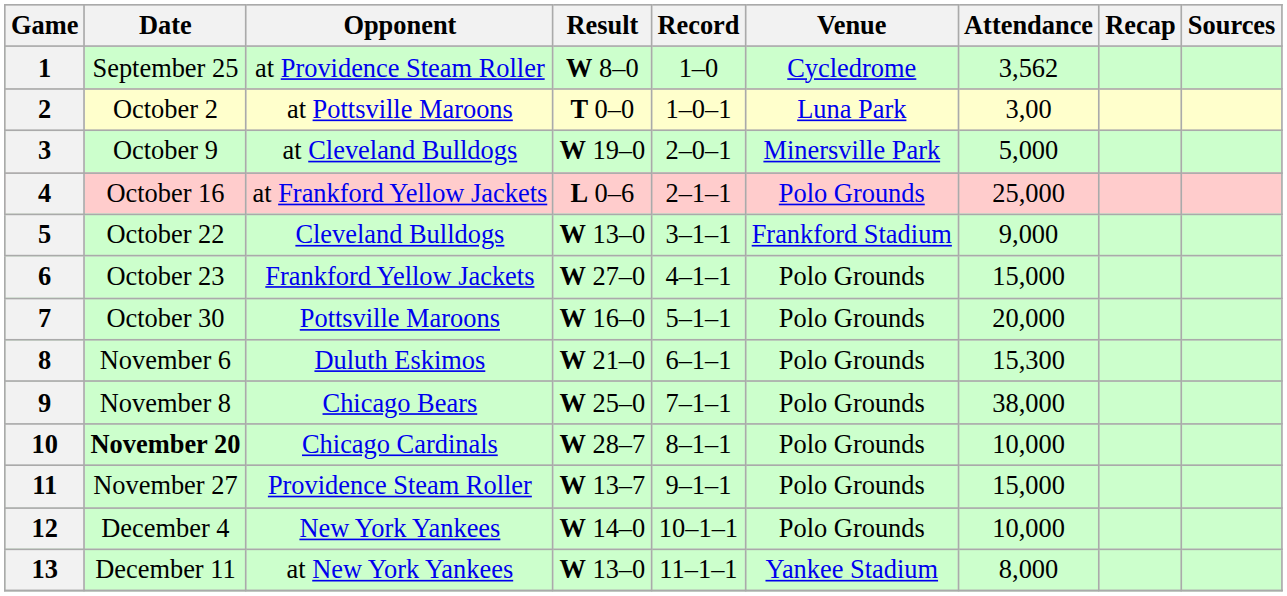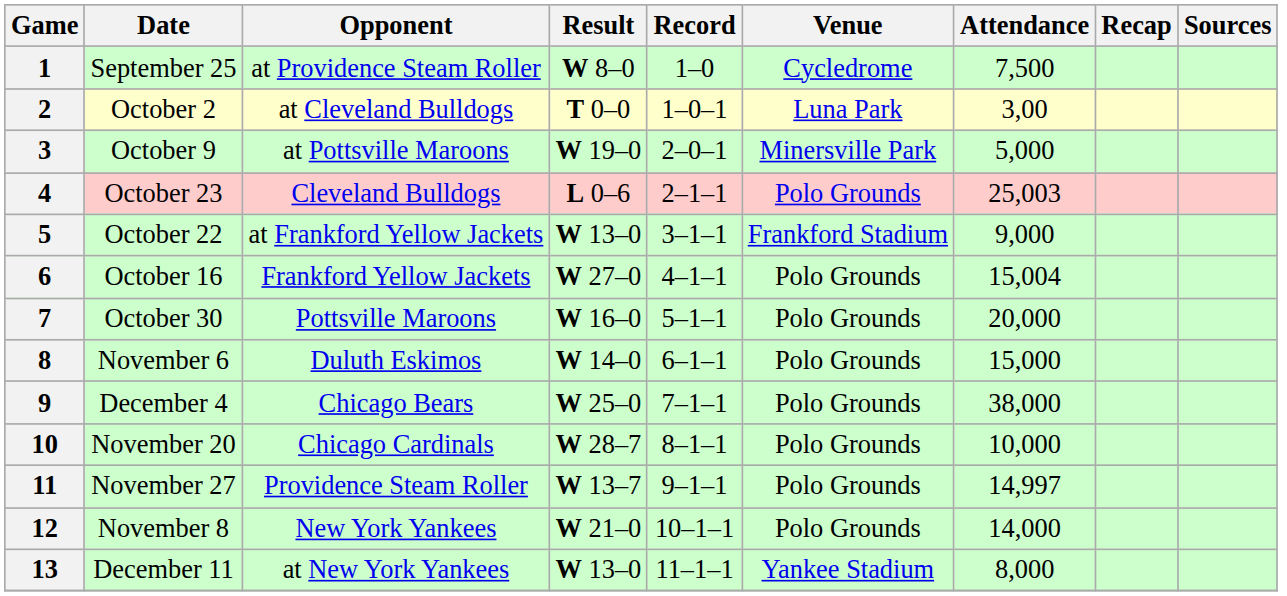(1029, 67) 3,562 -> (1025, 67) 7,500
(400, 109) at Pottsville Maroons -> (396, 109) at Cleveland Bulldogs
(400, 151) at Cleveland Bulldogs -> (396, 151) at Pottsville Maroons
(165, 192) October 16 -> (163, 192) October 23
(400, 192) at Frankford Yellow Jackets -> (396, 192) Cleveland Bulldogs
(1029, 192) 25,000 -> (1025, 192) 25,003
(400, 234) Cleveland Bulldogs -> (396, 234) at Frankford Yellow Jackets
(165, 276) October 23 -> (163, 276) October 16
(1029, 276) 15,000 -> (1025, 276) 15,004
(602, 360) W 21–0 -> (598, 360) W 14–0
(1029, 360) 15,300 -> (1025, 360) 15,000
(165, 402) November 8 -> (163, 402) December 4
(165, 444) bold -> (163, 444) normal
(1029, 485) 15,000 -> (1025, 485) 14,997
(165, 527) December 4 -> (163, 527) November 8
(602, 527) W 14–0 -> (598, 527) W 21–0
(1029, 527) 10,000 -> (1025, 527) 14,000
